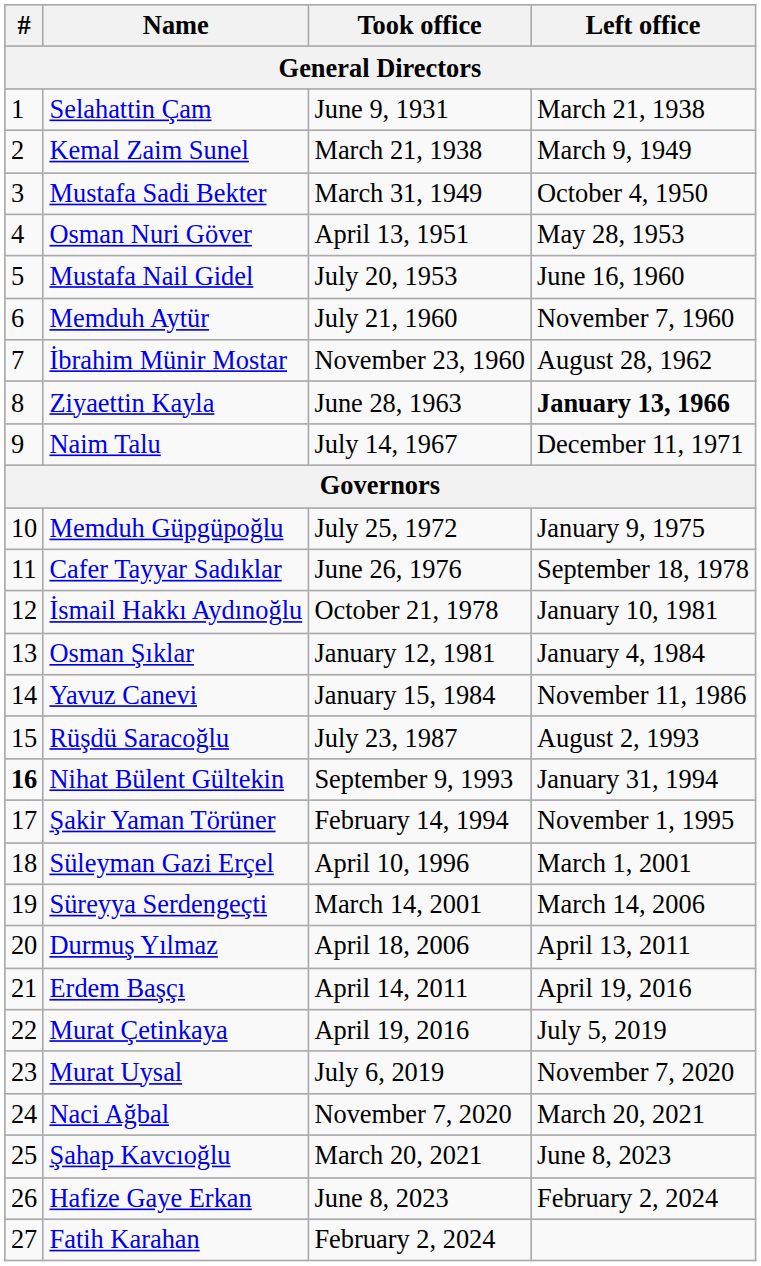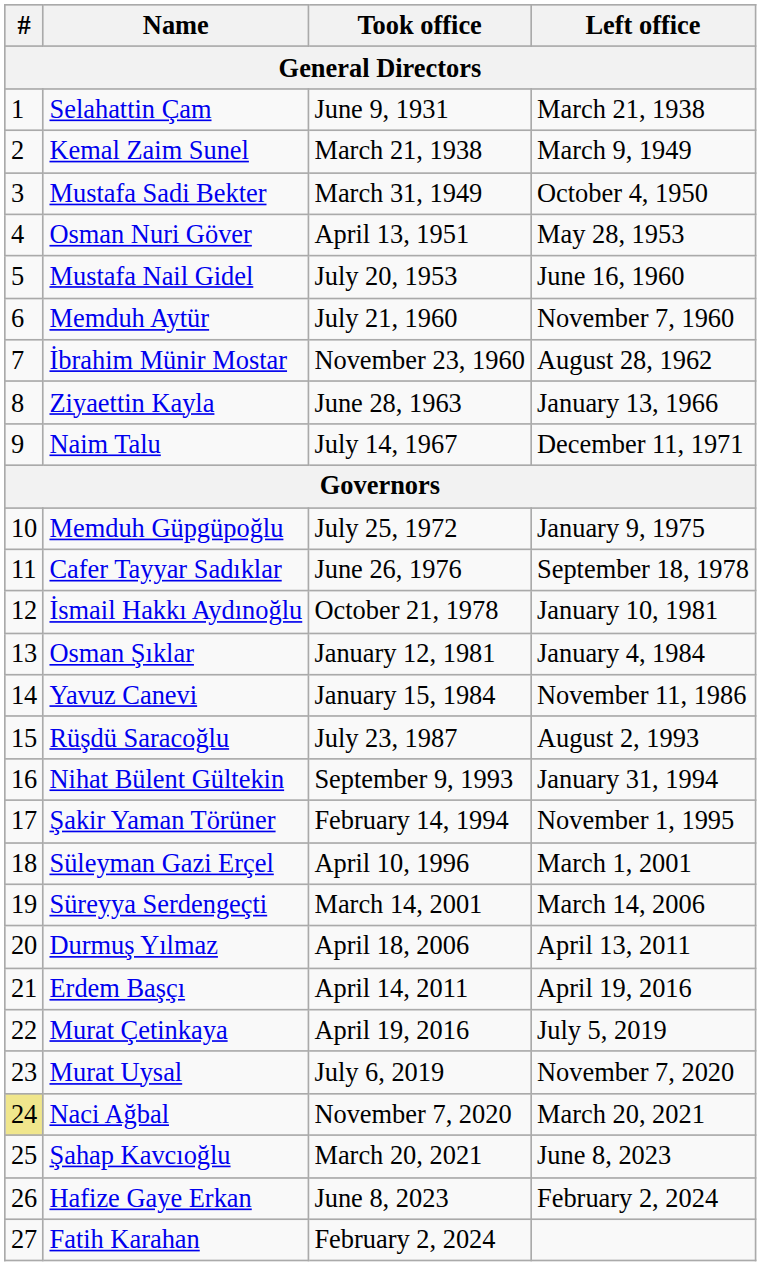(633, 402) bold -> (628, 402) normal
(24, 779) bold -> (24, 779) normal
(24, 1114) no background -> (24, 1114) khaki background
